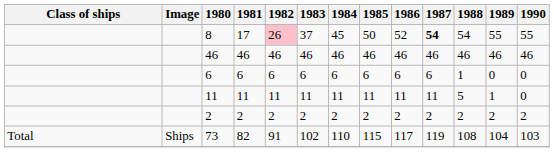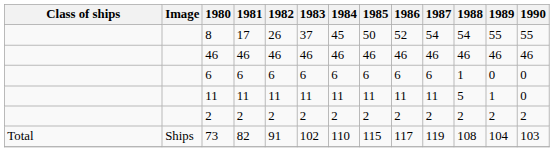(275, 34) pink background -> (275, 34) no background
(432, 34) bold -> (432, 34) normal
